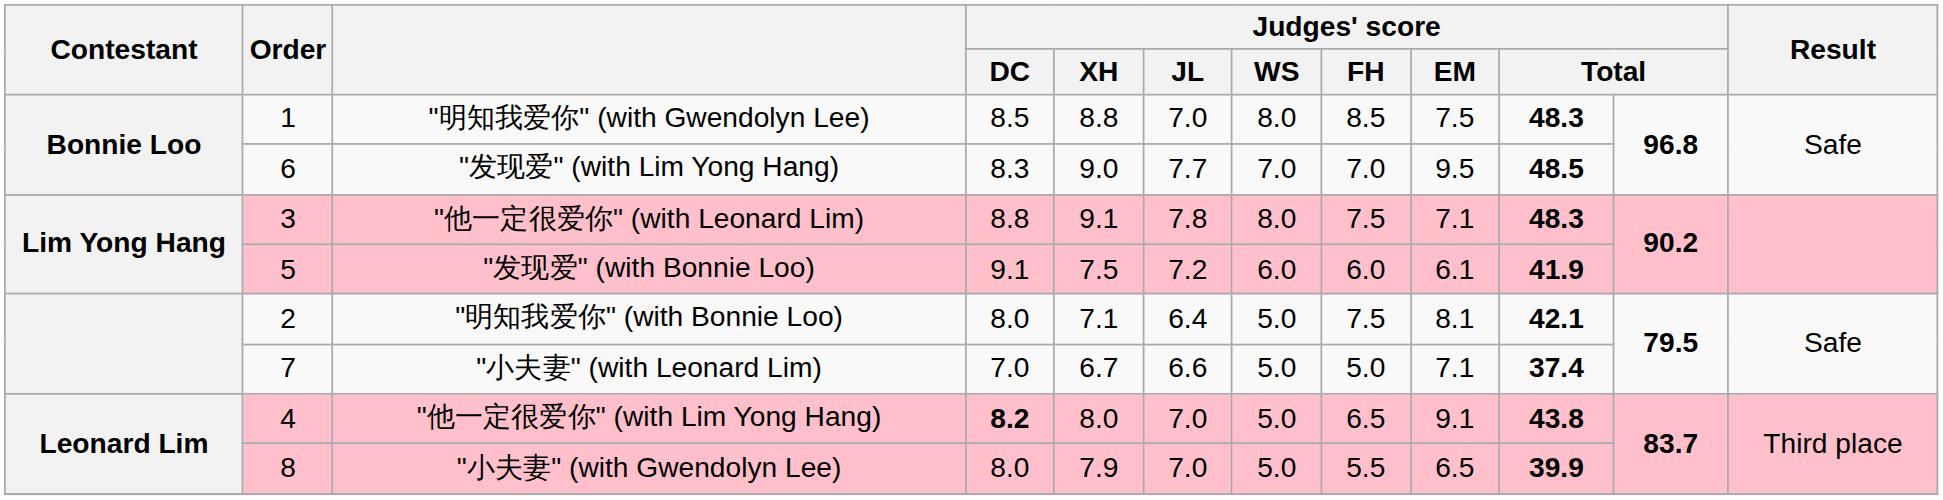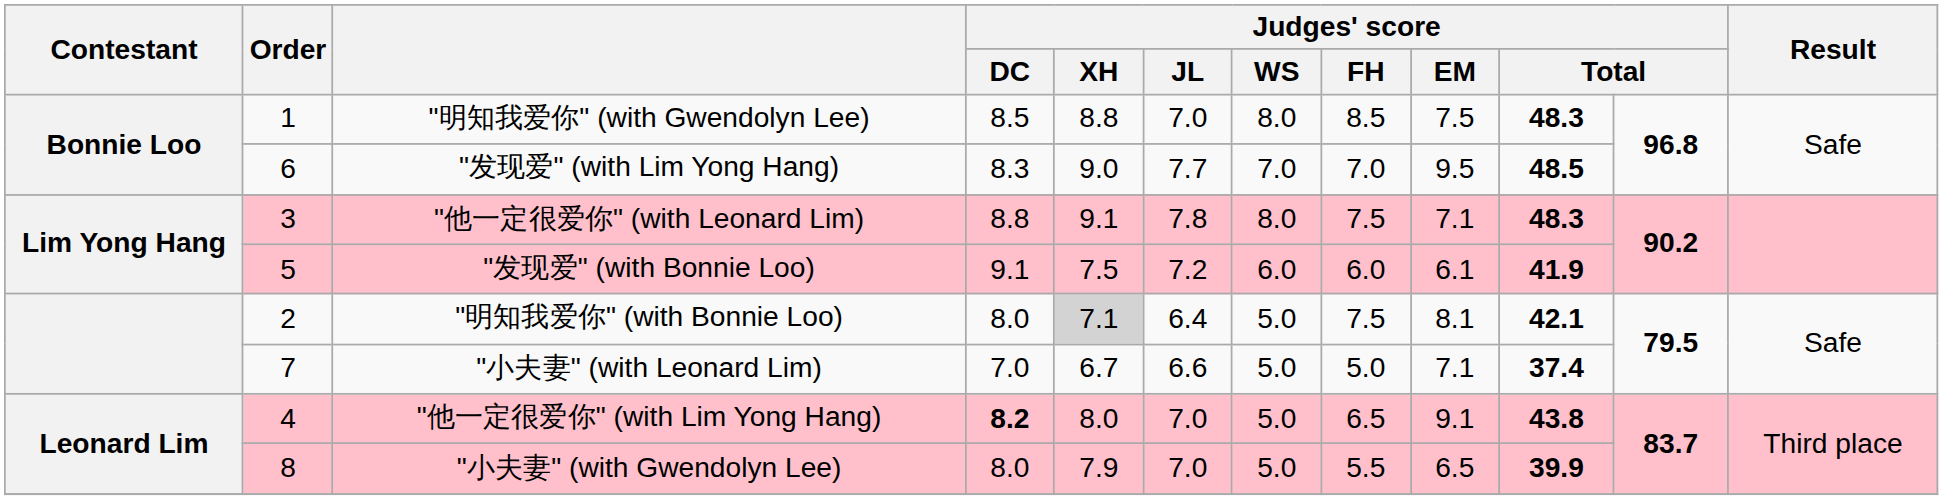(1099, 318) no background -> (1099, 318) lightgrey background
